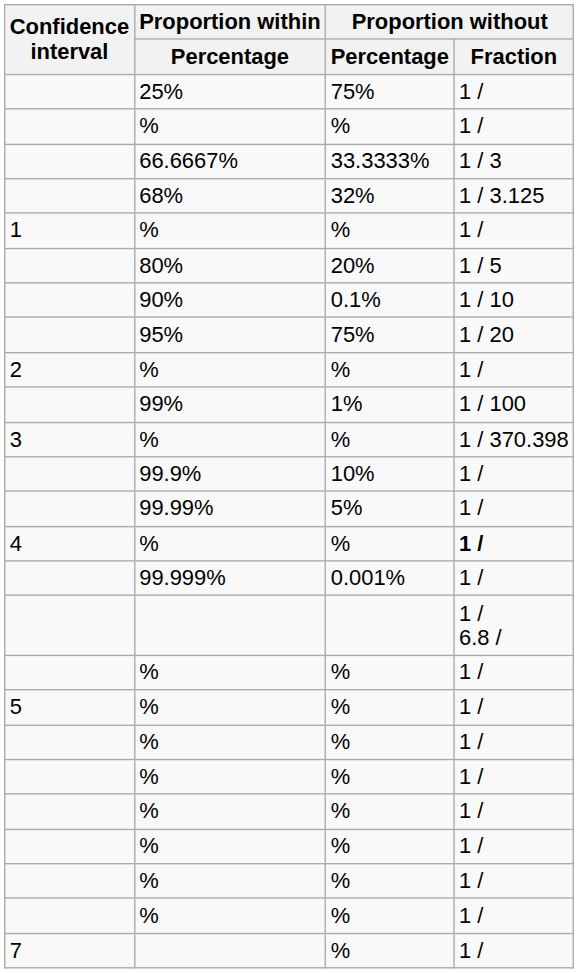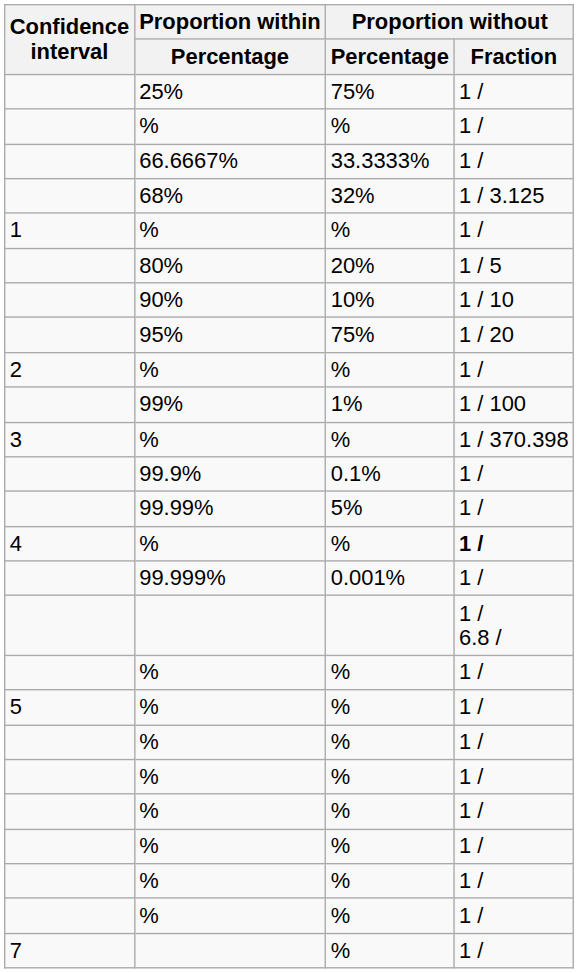(480, 160) 1 / 3 -> (474, 160) 1 /
(356, 299) 0.1% -> (353, 299) 10%
(353, 473) 10% -> (356, 473) 0.1%
